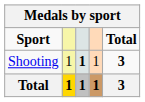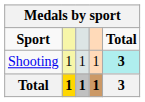(82, 62) bold -> (82, 62) normal
(121, 62) no background -> (121, 62) paleturquoise background
